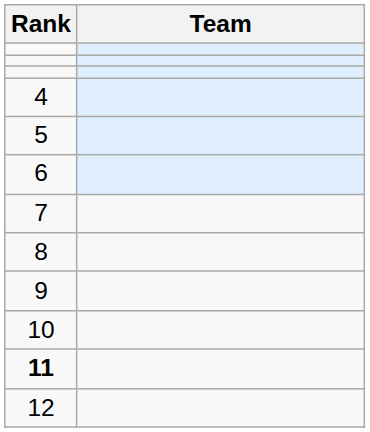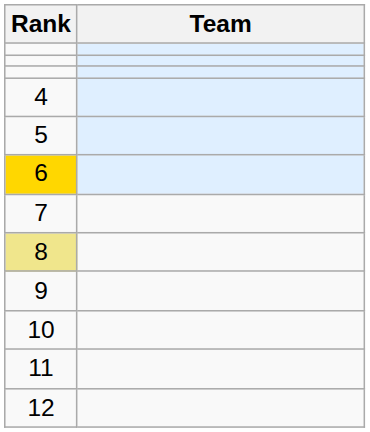(41, 174) no background -> (41, 174) gold background
(41, 251) no background -> (41, 251) khaki background
(41, 368) bold -> (41, 368) normal
